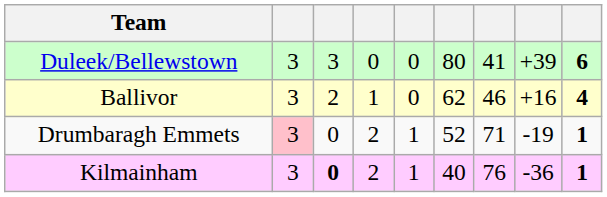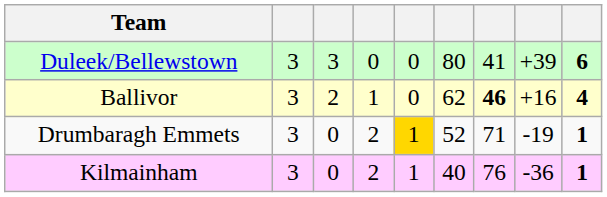(494, 97) normal -> (494, 97) bold
(293, 135) pink background -> (293, 135) no background
(414, 135) no background -> (414, 135) gold background
(333, 172) bold -> (333, 172) normal
